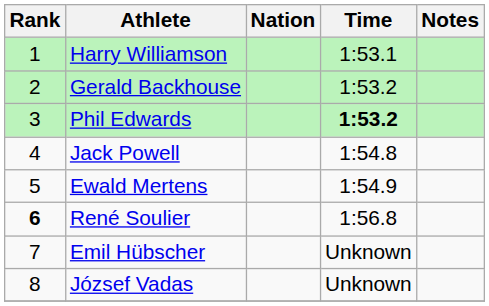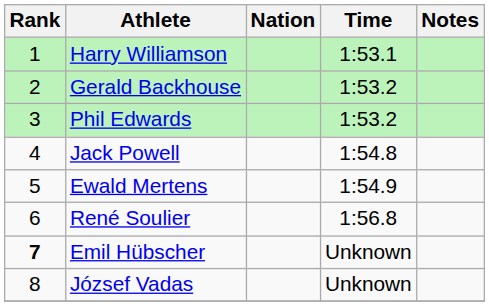(368, 119) bold -> (368, 119) normal
(35, 218) bold -> (35, 218) normal
(35, 251) normal -> (35, 251) bold
